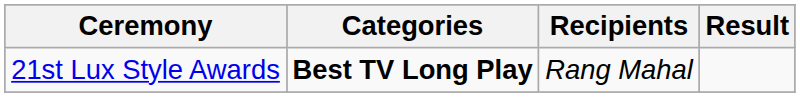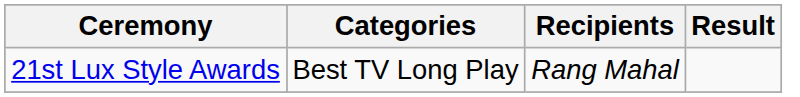(413, 69) bold -> (406, 69) normal
